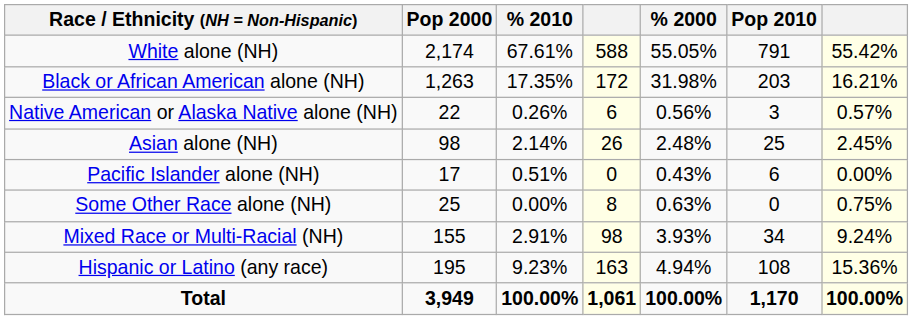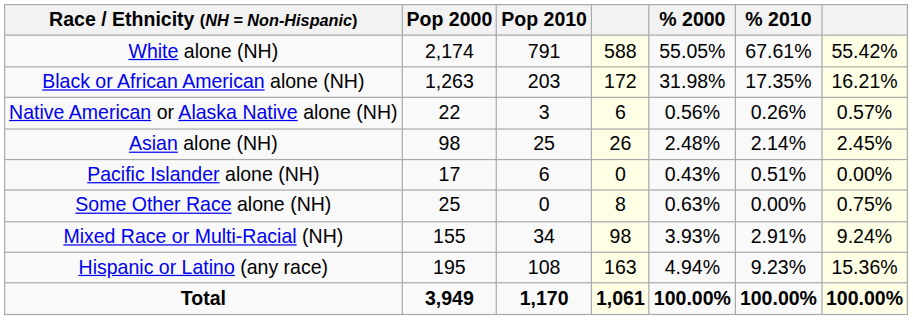columns swapped: (774, 19) <-> (540, 19)
